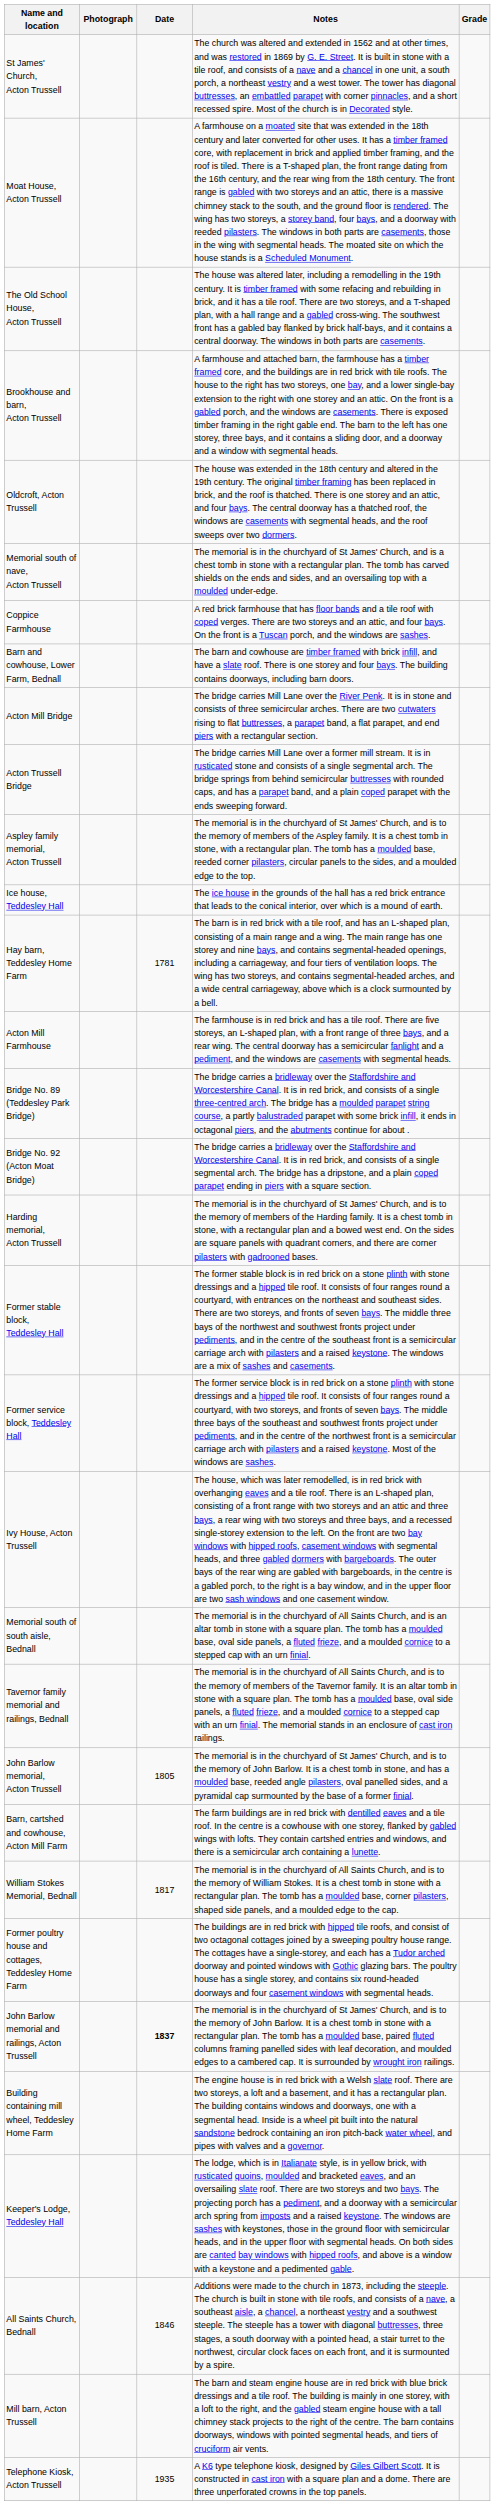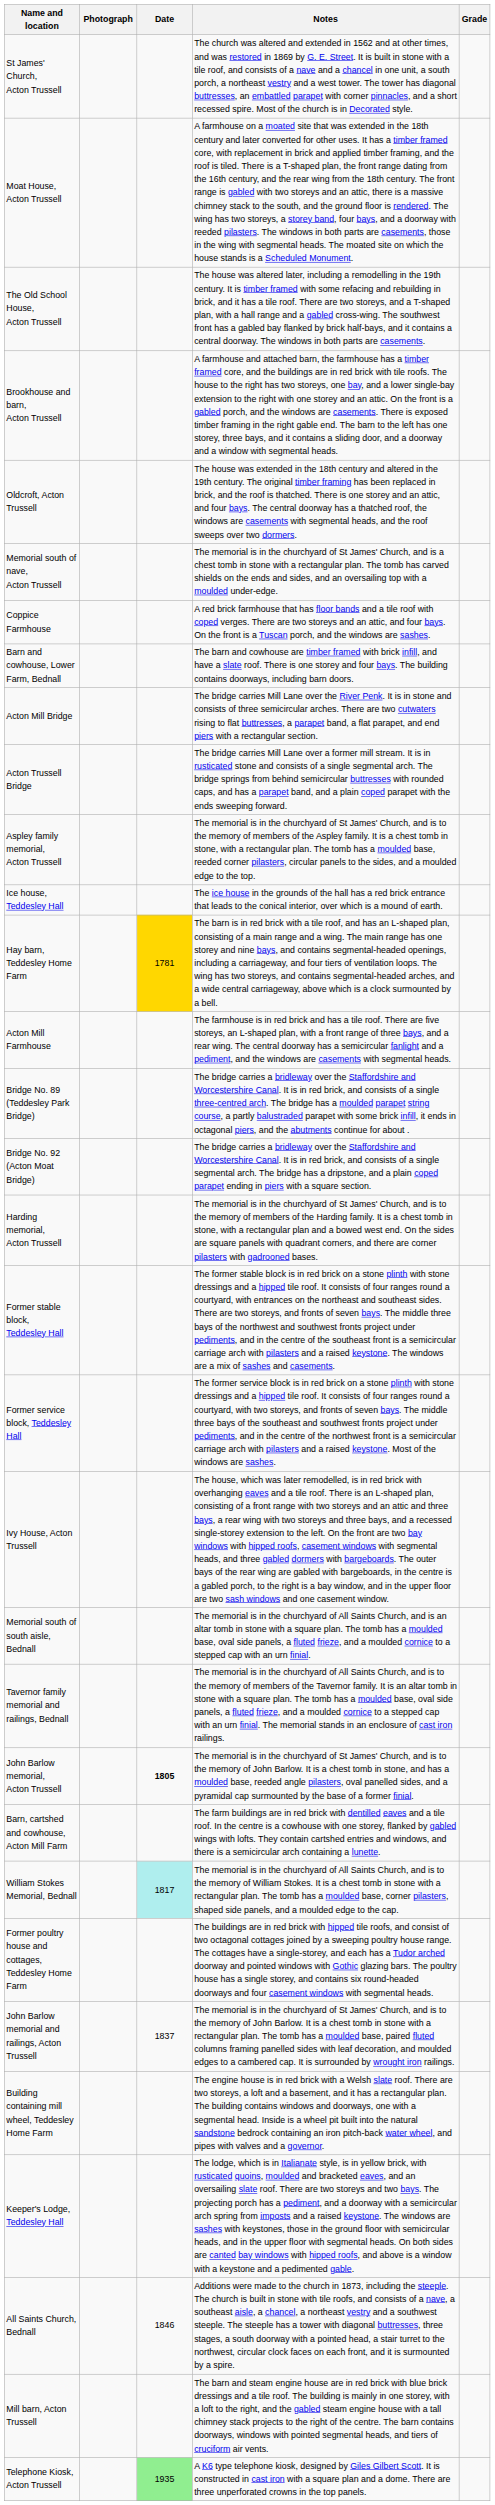(164, 963) no background -> (164, 963) gold background
(164, 1776) normal -> (164, 1776) bold
(164, 1889) no background -> (164, 1889) paleturquoise background
(164, 2036) bold -> (164, 2036) normal
(164, 2479) no background -> (164, 2479) lightgreen background
